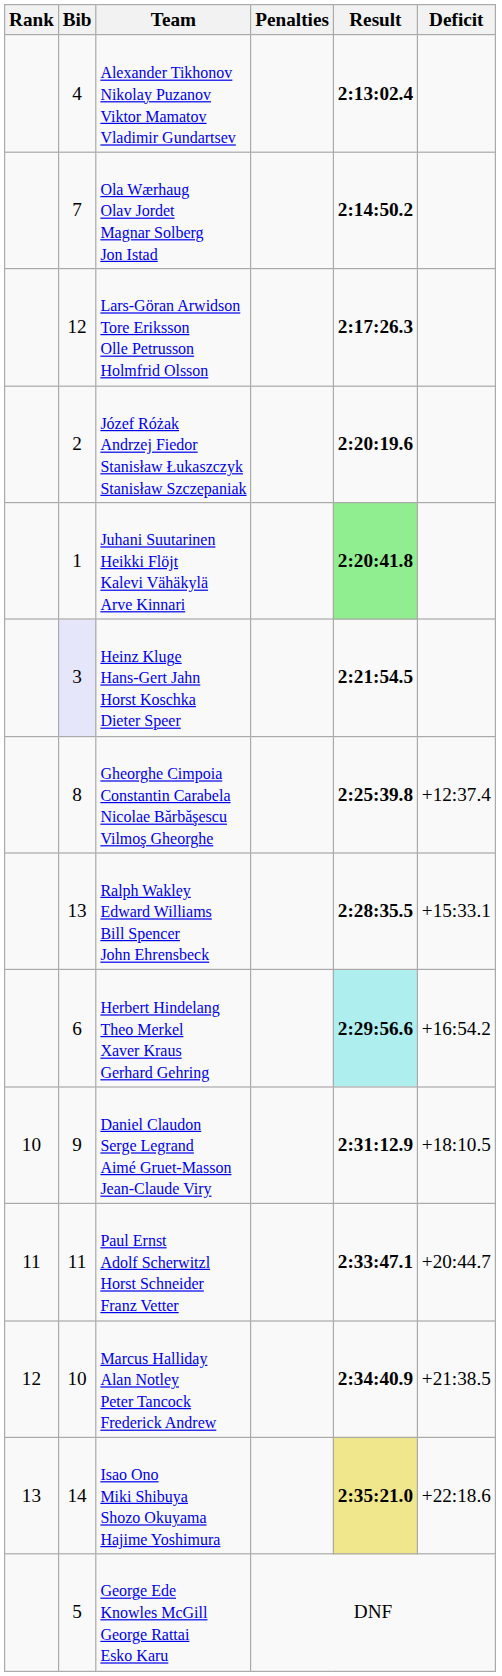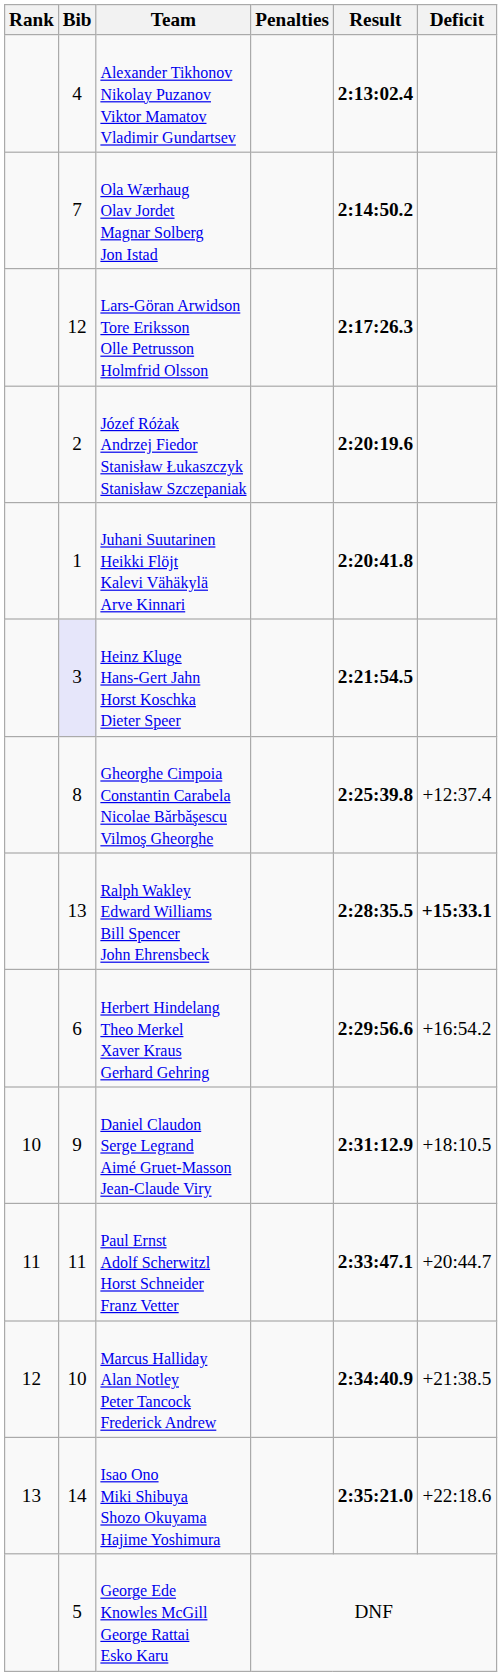(375, 560) lightgreen background -> (375, 560) no background
(456, 911) normal -> (457, 911) bold
(375, 1028) paleturquoise background -> (375, 1028) no background
(375, 1495) khaki background -> (375, 1495) no background
